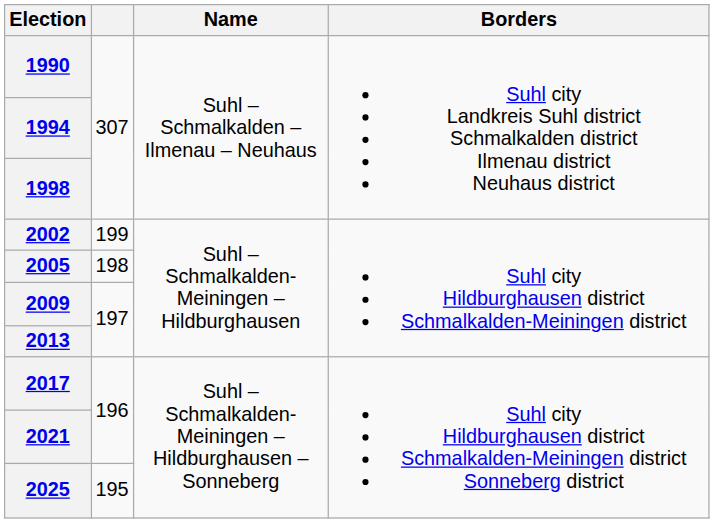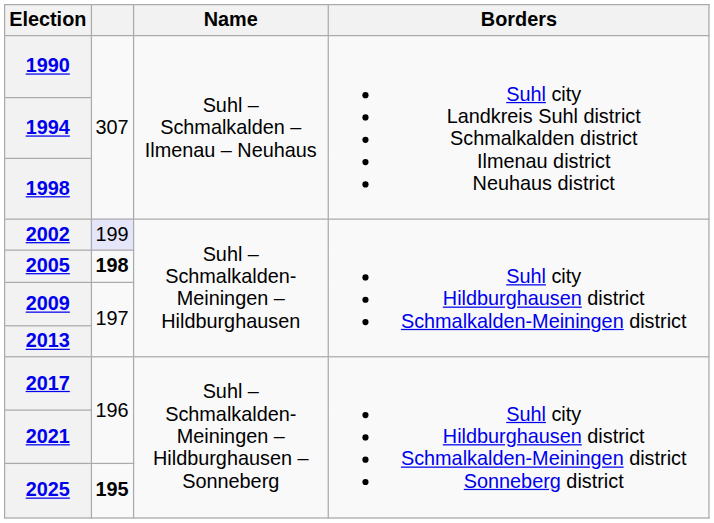(112, 234) no background -> (112, 234) lavender background
(112, 265) normal -> (112, 265) bold
(112, 490) normal -> (112, 490) bold
